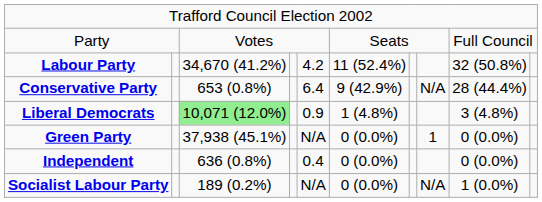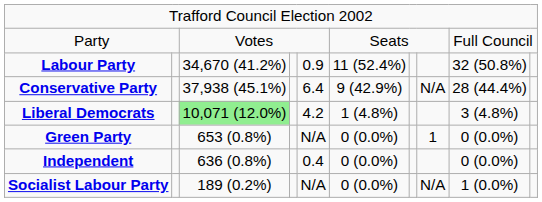(313, 64) 4.2 -> (313, 64) 0.9
(234, 88) 653 (0.8%) -> (234, 88) 37,938 (45.1%)
(313, 112) 0.9 -> (313, 112) 4.2
(234, 137) 37,938 (45.1%) -> (234, 137) 653 (0.8%)
